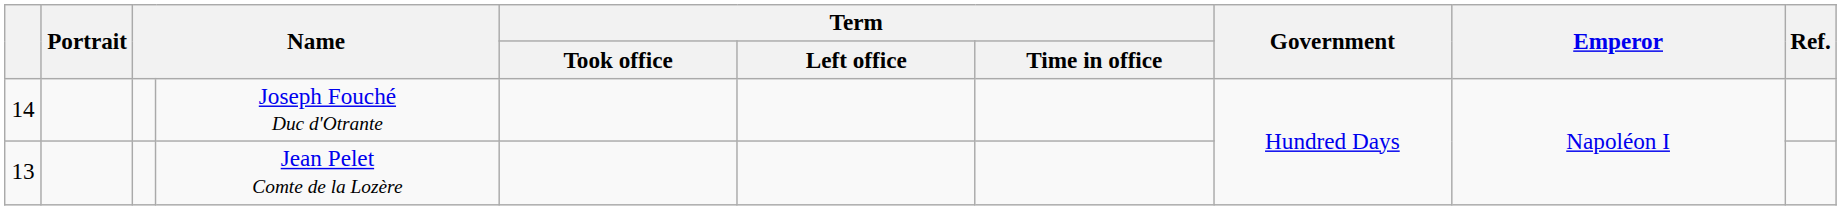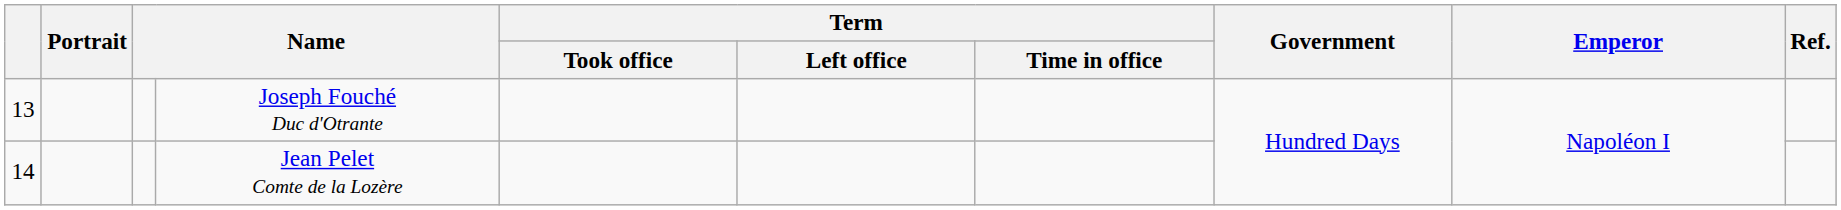(23, 109) 14 -> (23, 109) 13
(23, 172) 13 -> (23, 172) 14
